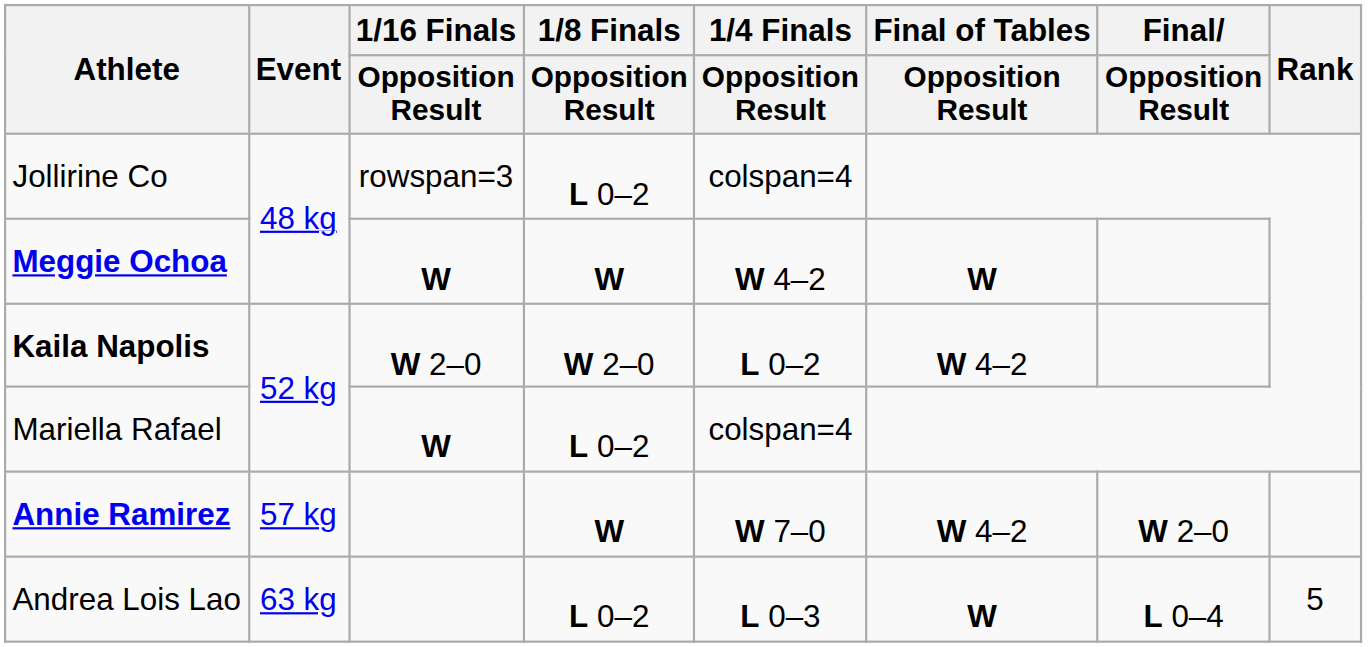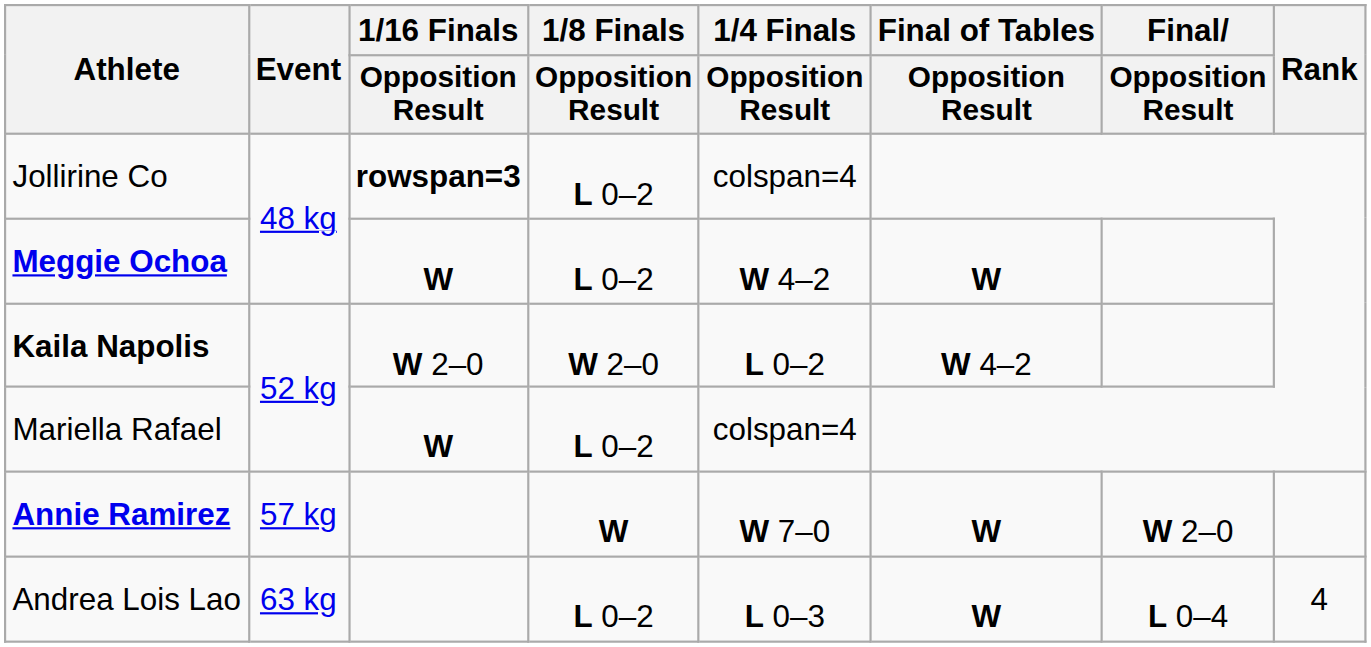(436, 177) normal -> (438, 177) bold
(609, 279) W -> (614, 279) L 0–2
(982, 532) W 4–2 -> (986, 532) W
(1315, 599) 5 -> (1319, 599) 4
